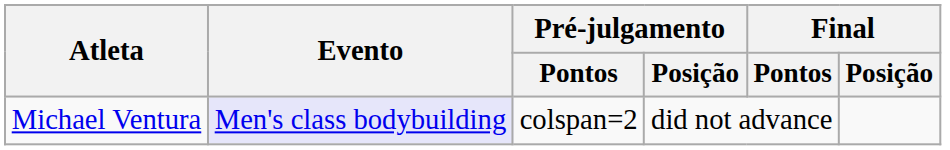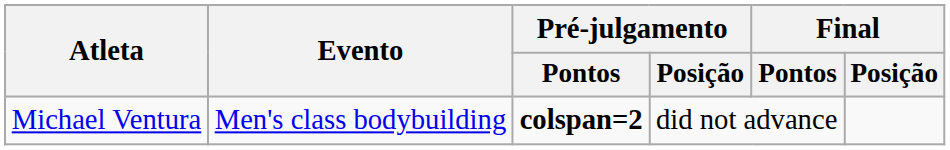(360, 120) lavender background -> (360, 120) no background
(579, 120) normal -> (581, 120) bold
